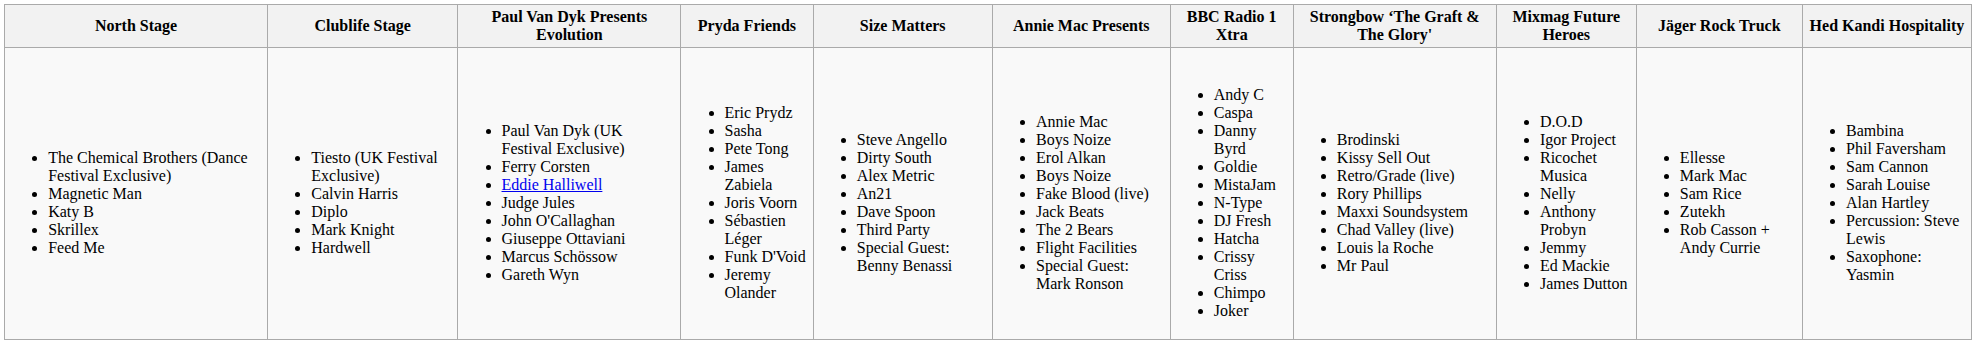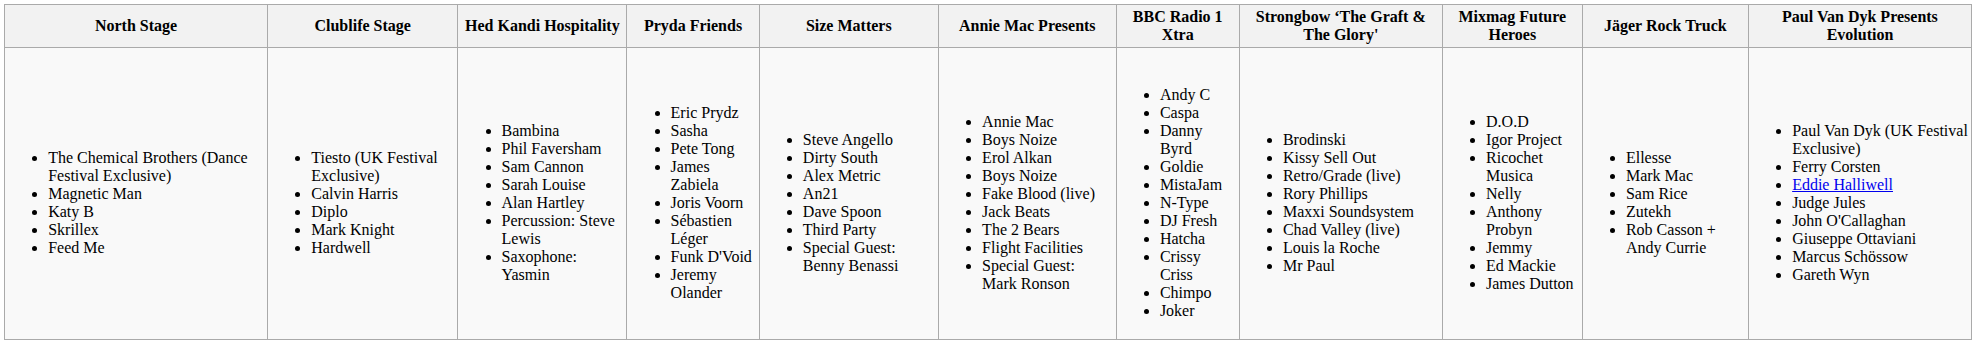columns swapped: (569, 26) <-> (1887, 26)
